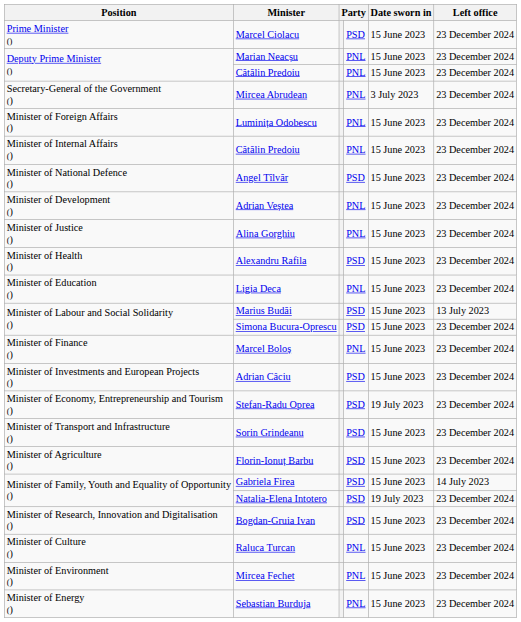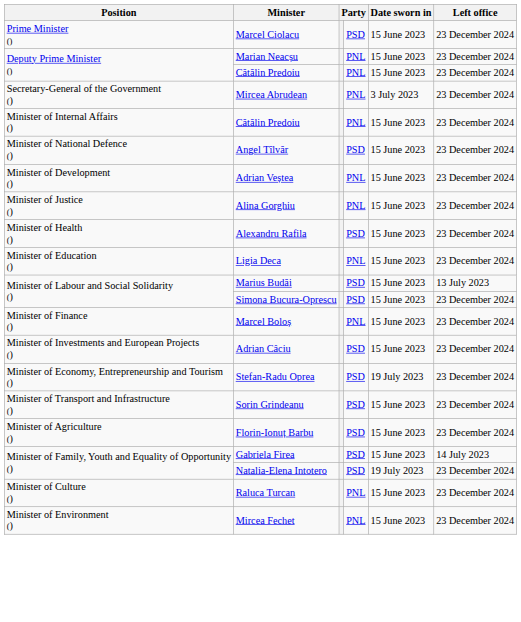- row: (62, 122)
- row: (112, 520)
- row: (46, 603)
